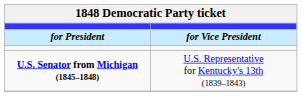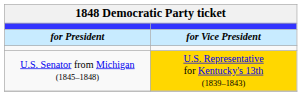(77, 71) bold -> (77, 71) normal
(224, 71) no background -> (224, 71) gold background
